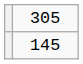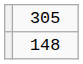(45, 46) 145 -> (45, 46) 148
